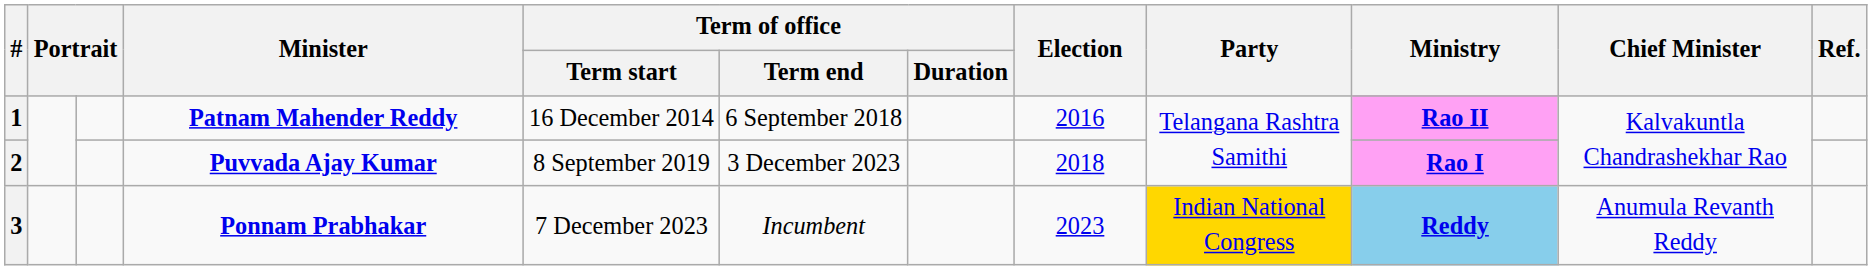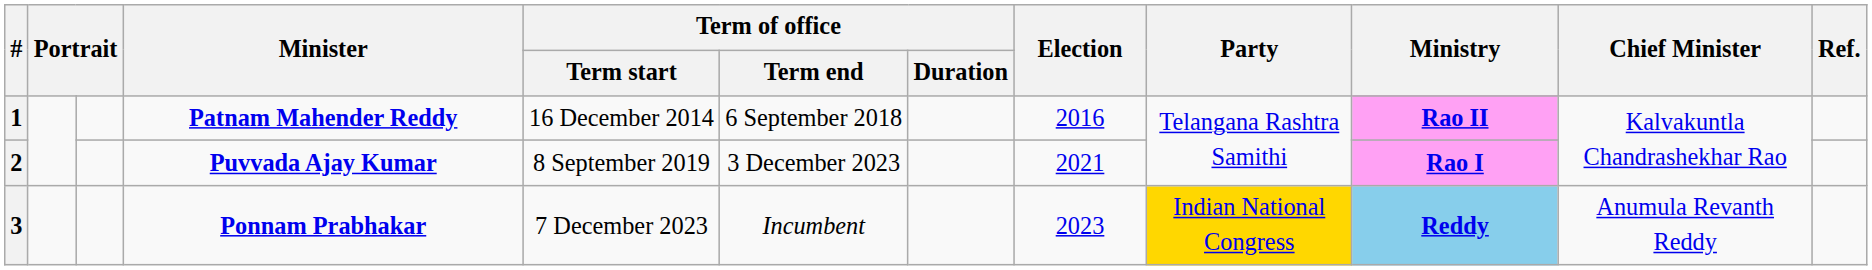(1080, 162) 2018 -> (1080, 162) 2021
